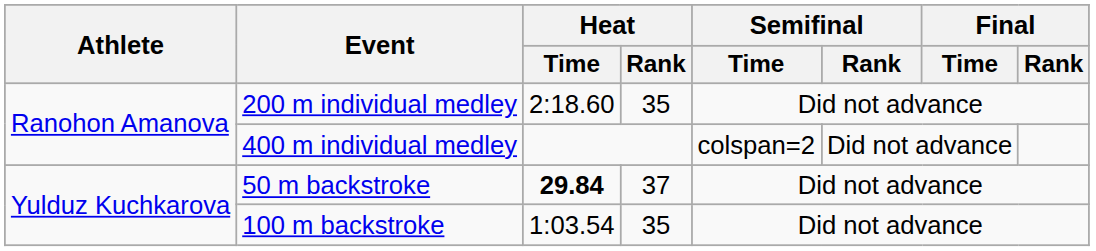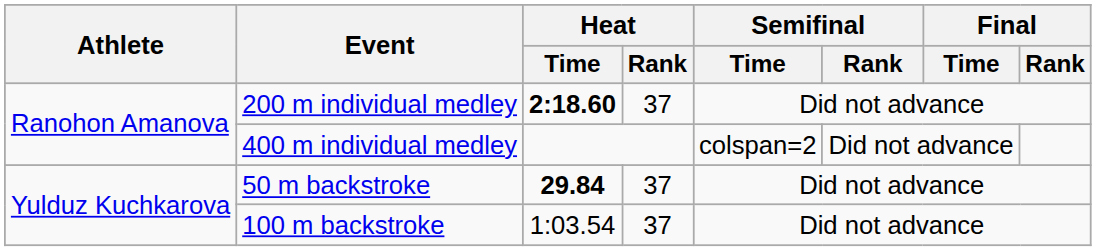(572, 104) normal -> (572, 104) bold
(656, 104) 35 -> (657, 104) 37
(656, 226) 35 -> (657, 226) 37
